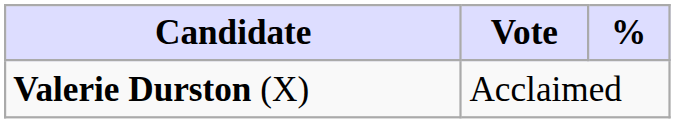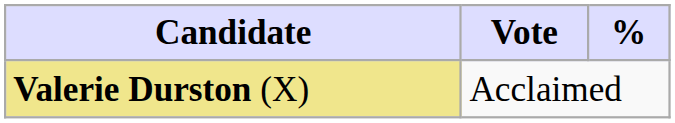(161, 88) no background -> (161, 88) khaki background
